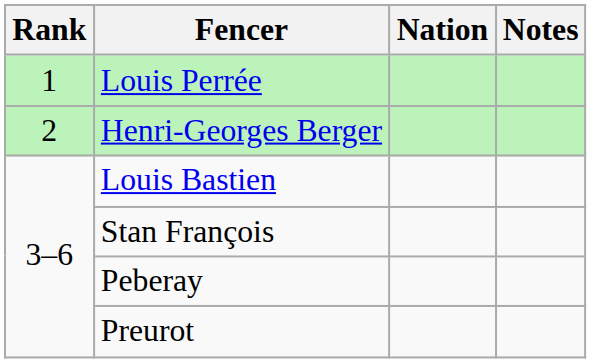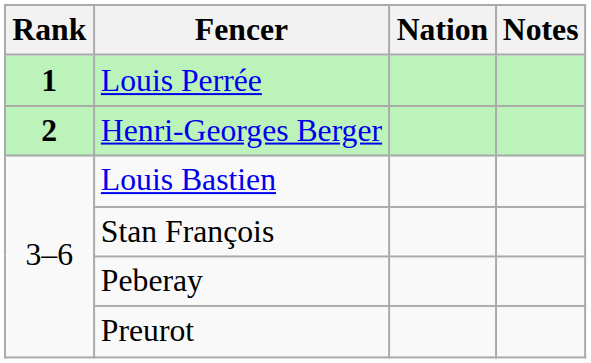(49, 79) normal -> (49, 79) bold
(49, 130) normal -> (49, 130) bold
